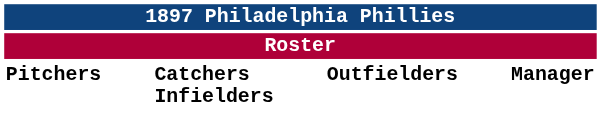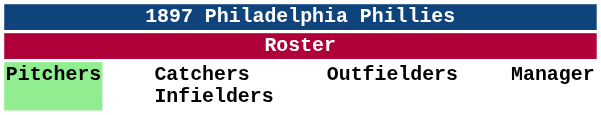(54, 75) no background -> (54, 75) lightgreen background
